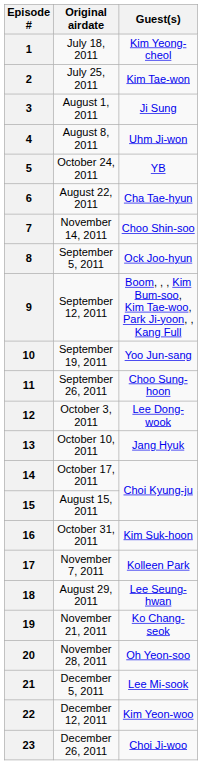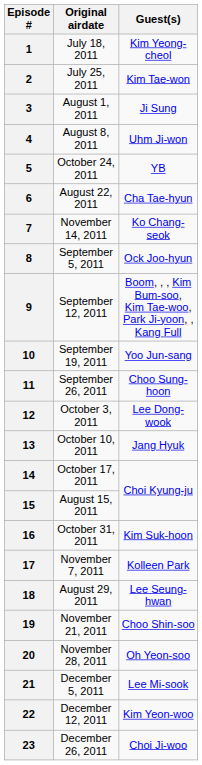(158, 228) Choo Shin-soo -> (158, 228) Ko Chang-seok
(158, 625) Ko Chang-seok -> (158, 625) Choo Shin-soo
